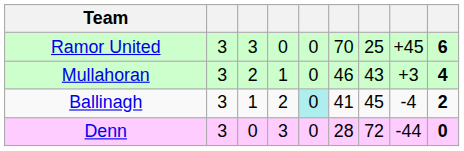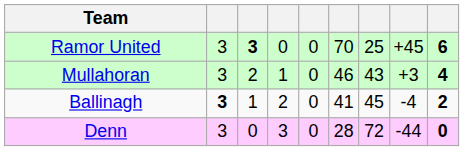(253, 46) normal -> (253, 46) bold
(222, 103) normal -> (222, 103) bold
(313, 103) paleturquoise background -> (313, 103) no background
